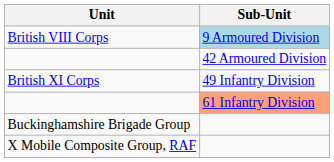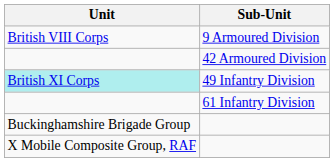(261, 37) lightblue background -> (261, 37) no background
(53, 80) no background -> (53, 80) paleturquoise background
(259, 102) lightsalmon background -> (259, 102) no background
